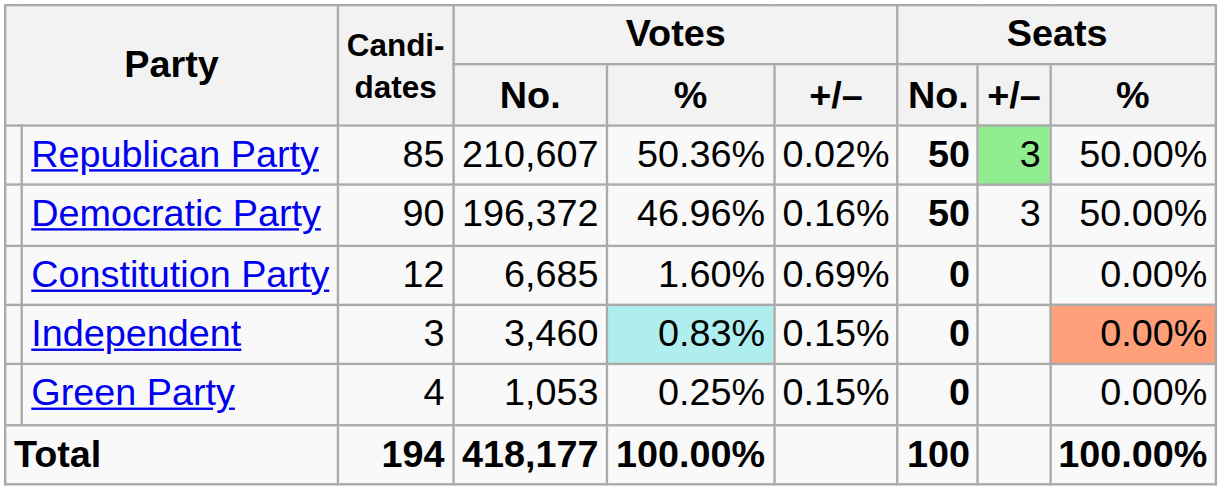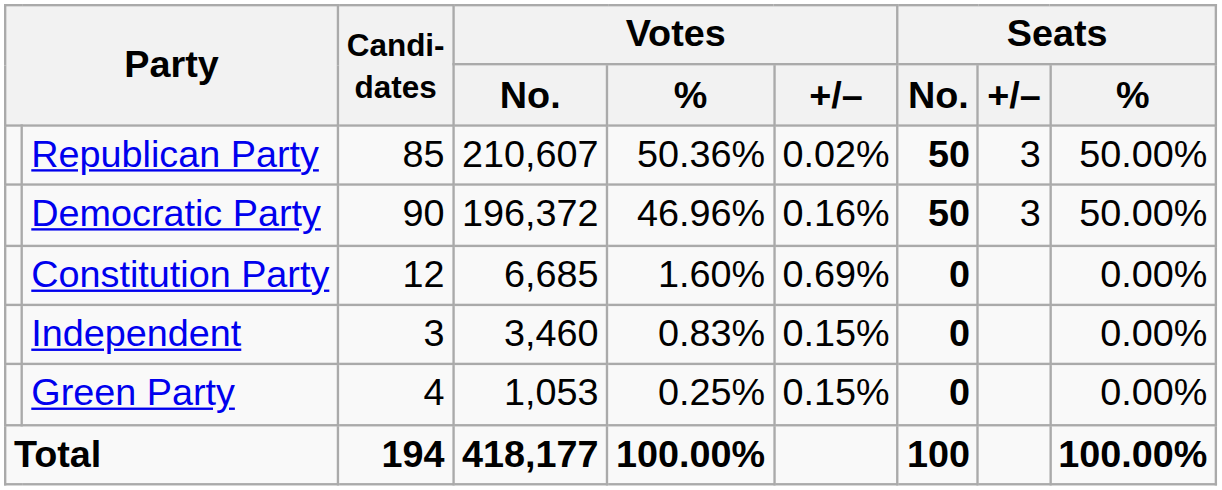(1030, 154) lightgreen background -> (1030, 154) no background
(711, 333) paleturquoise background -> (711, 333) no background
(1154, 333) lightsalmon background -> (1154, 333) no background
